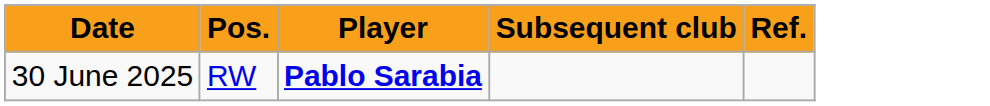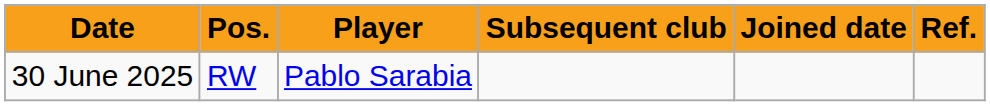+ column: (824, 28)
(383, 75) bold -> (378, 75) normal
